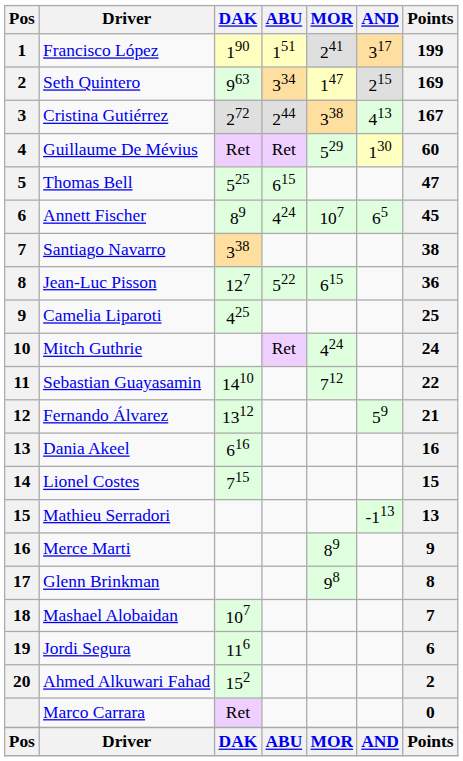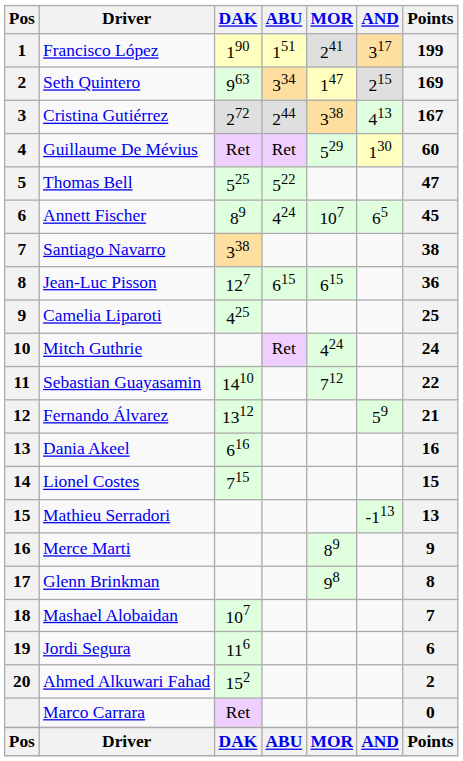(284, 183) 615 -> (284, 183) 522
(284, 282) 522 -> (284, 282) 615
